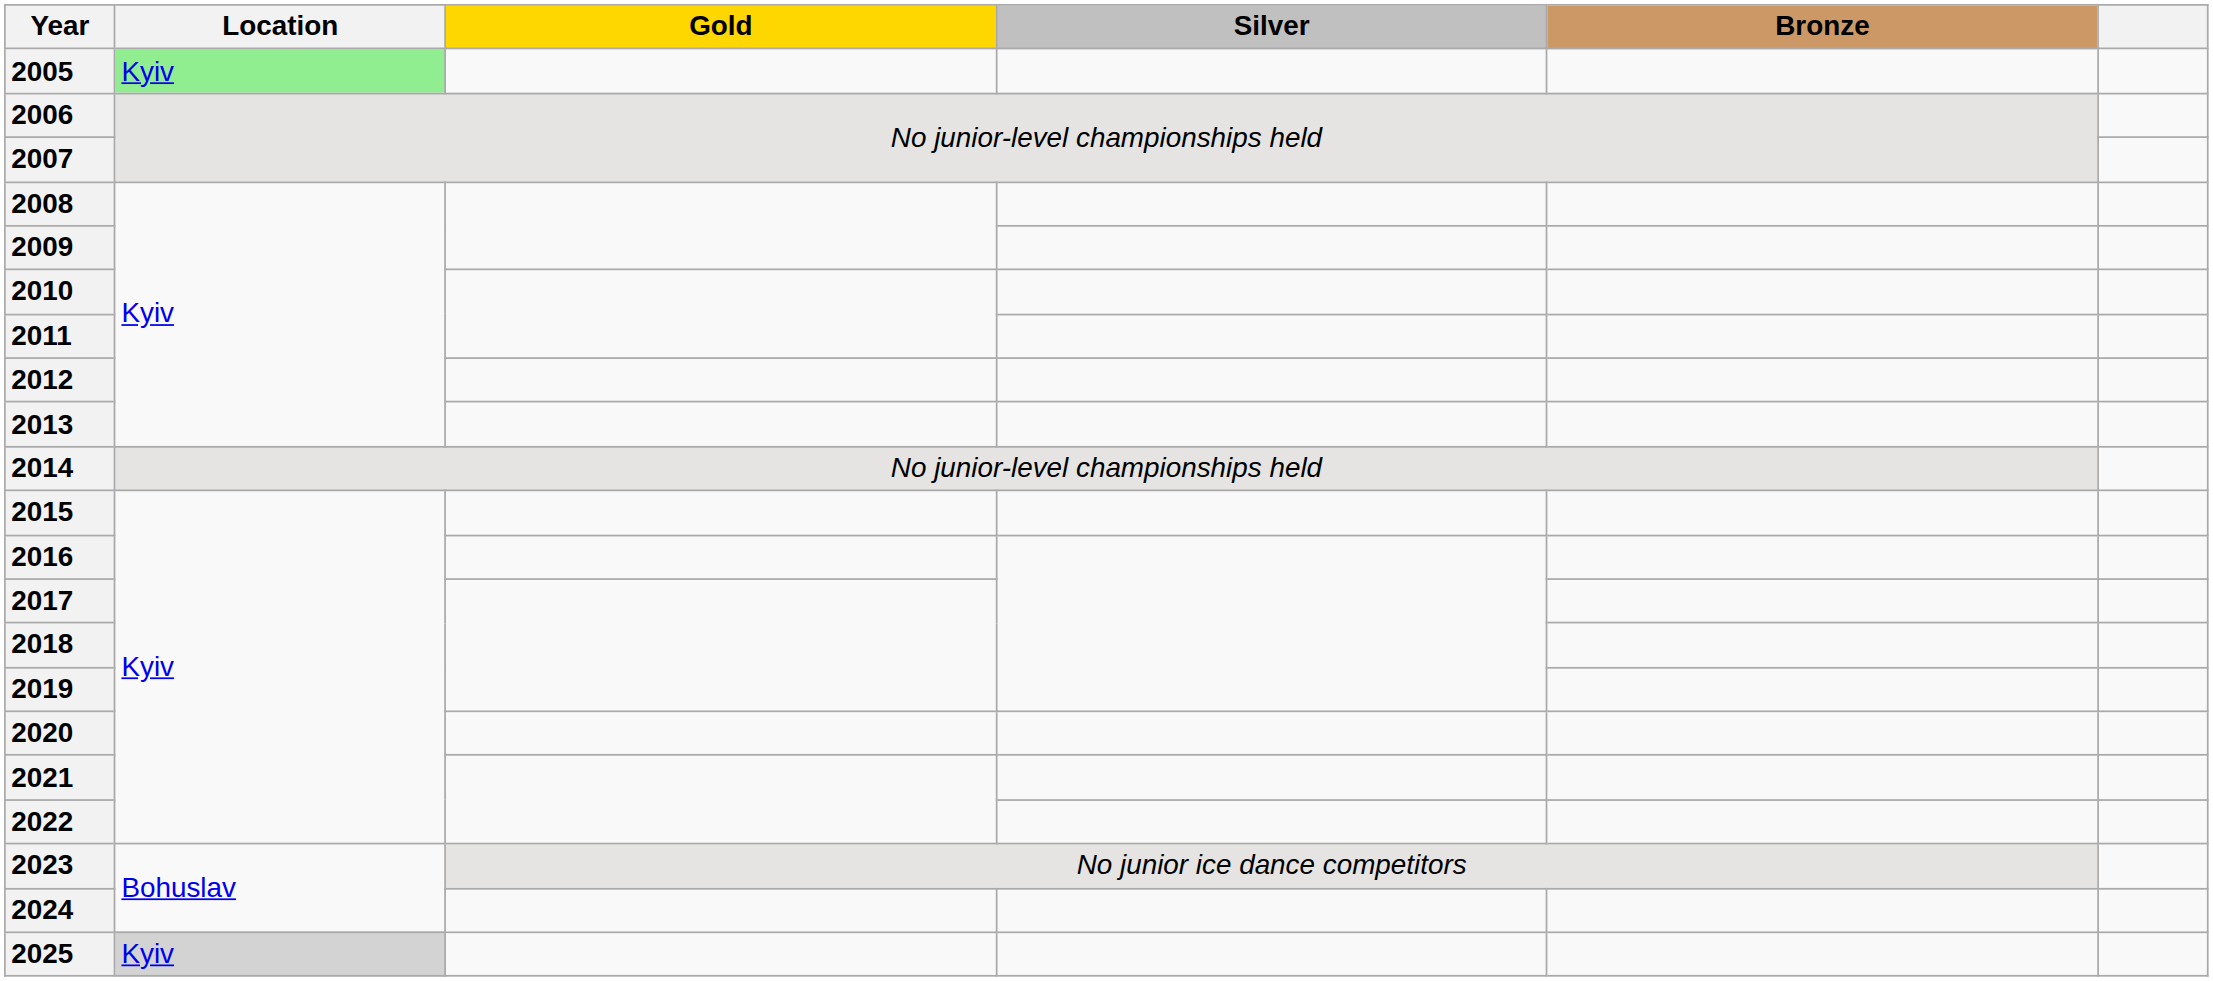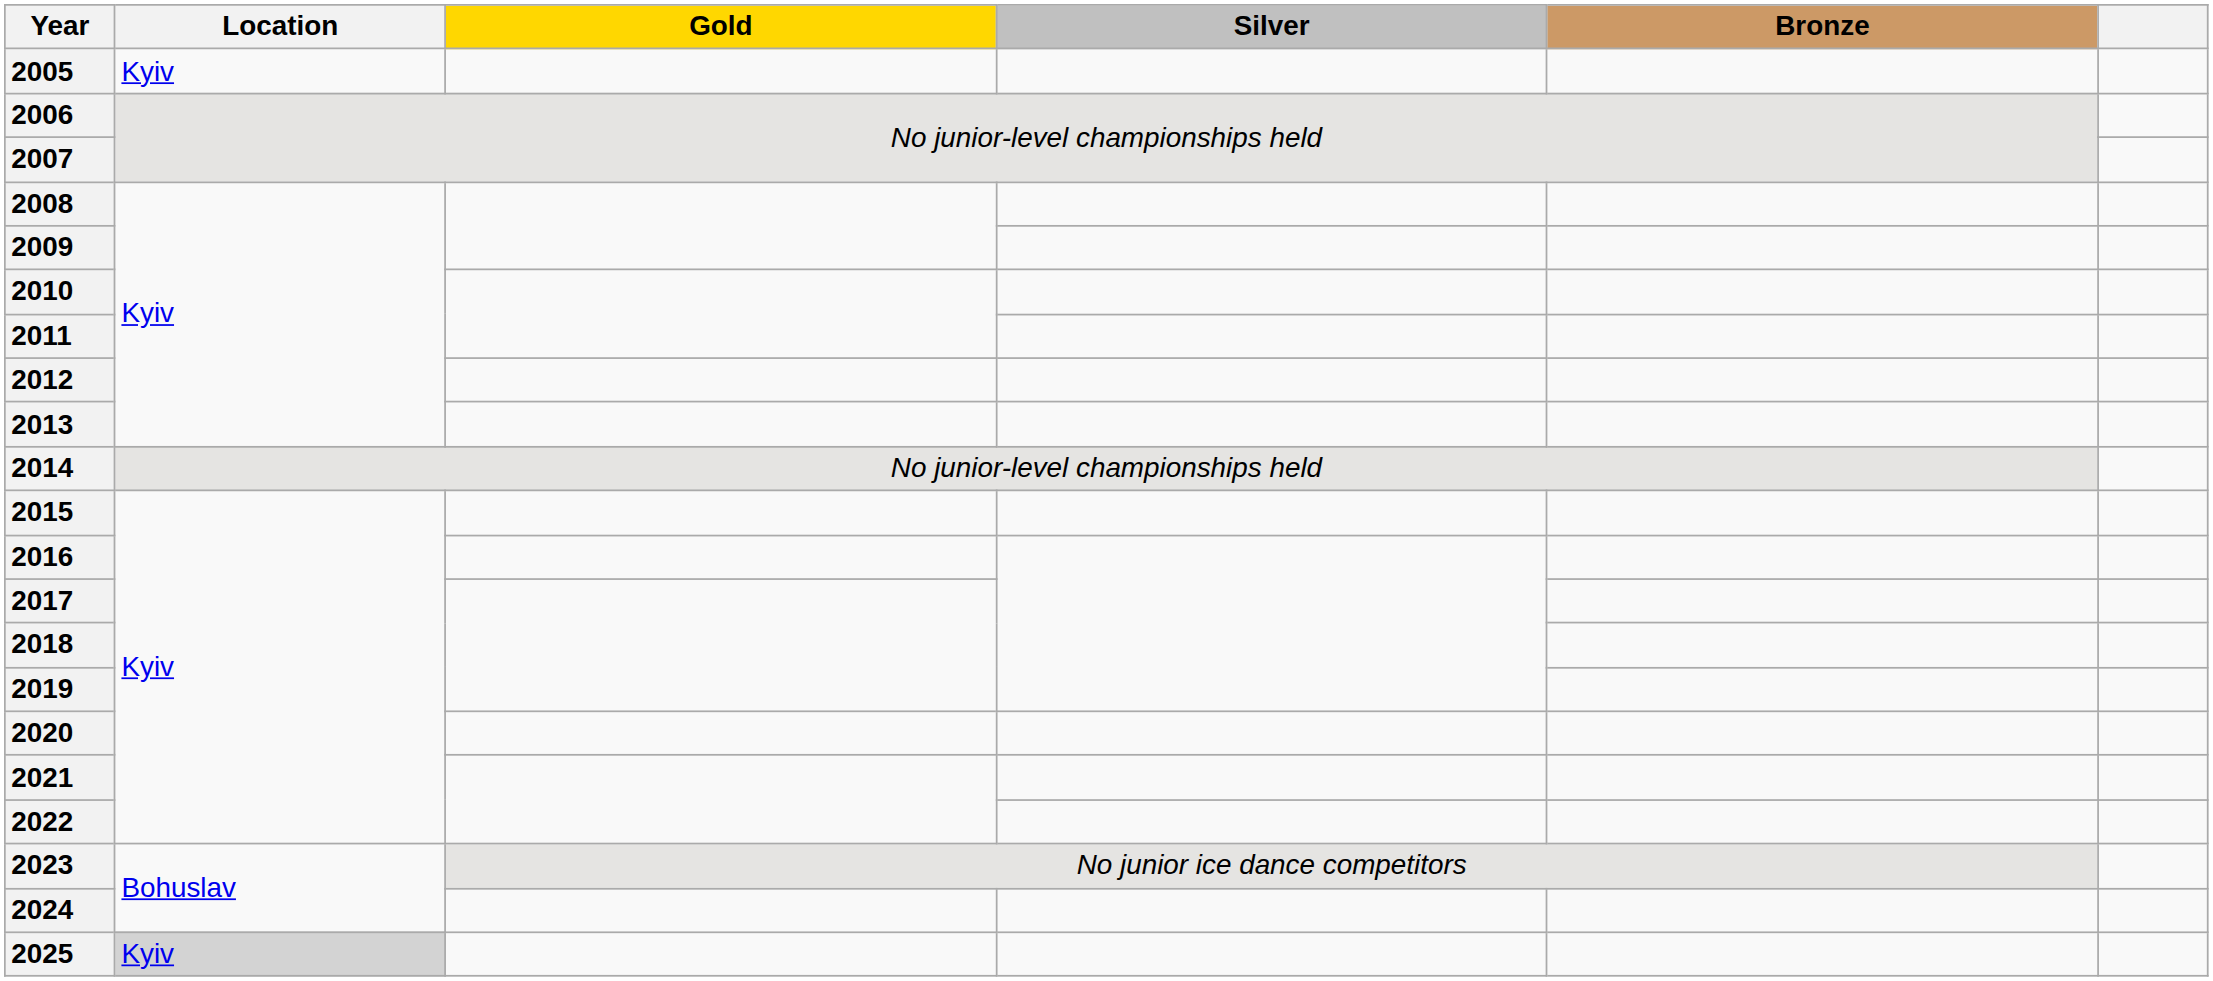(148, 70) lightgreen background -> (148, 70) no background
